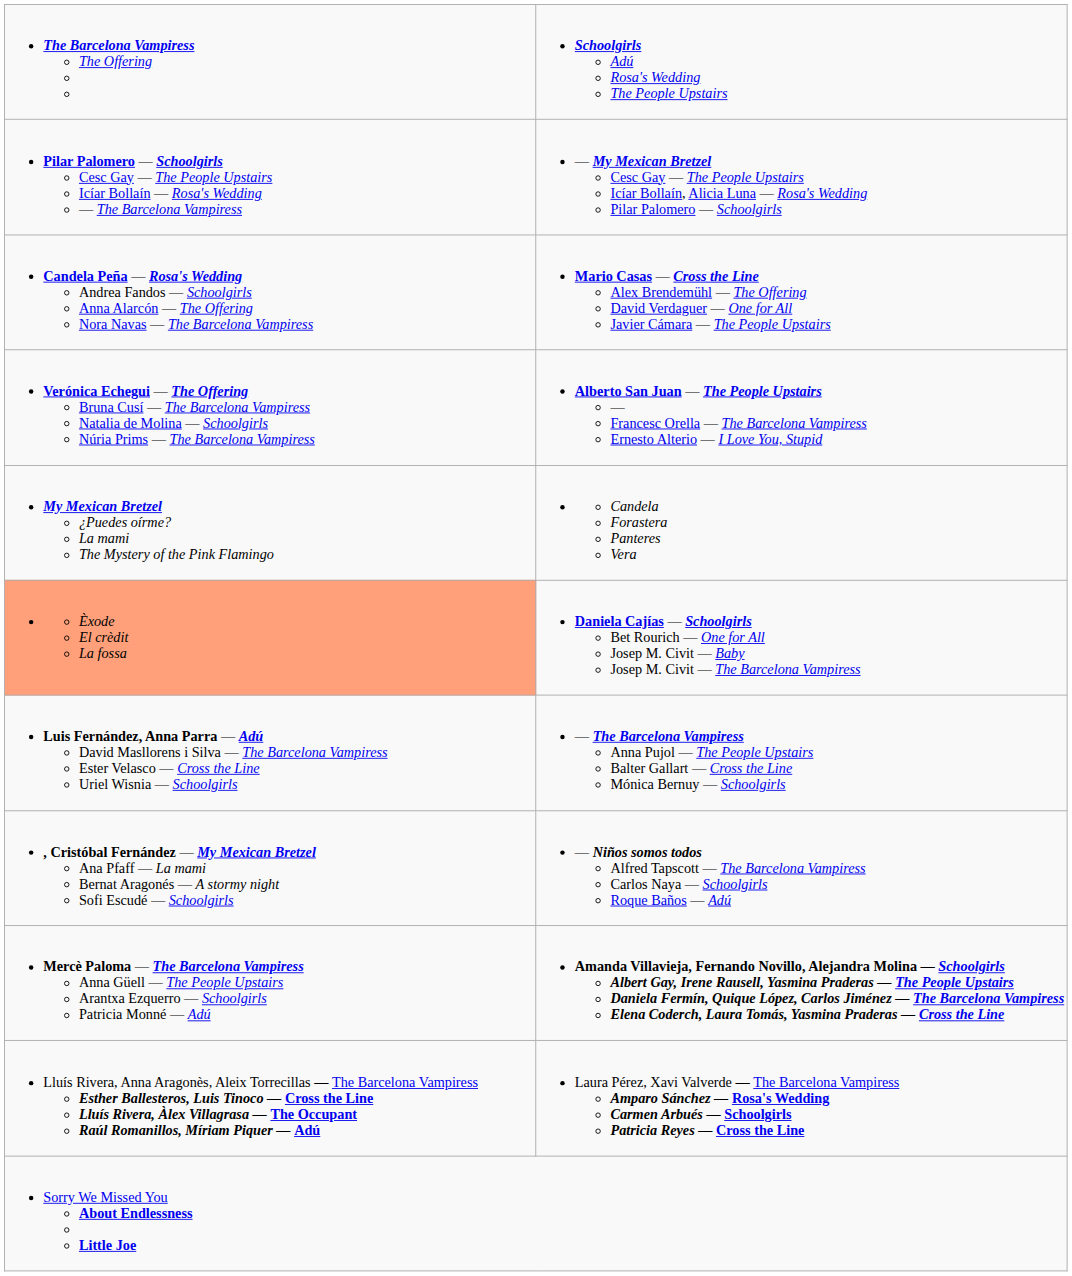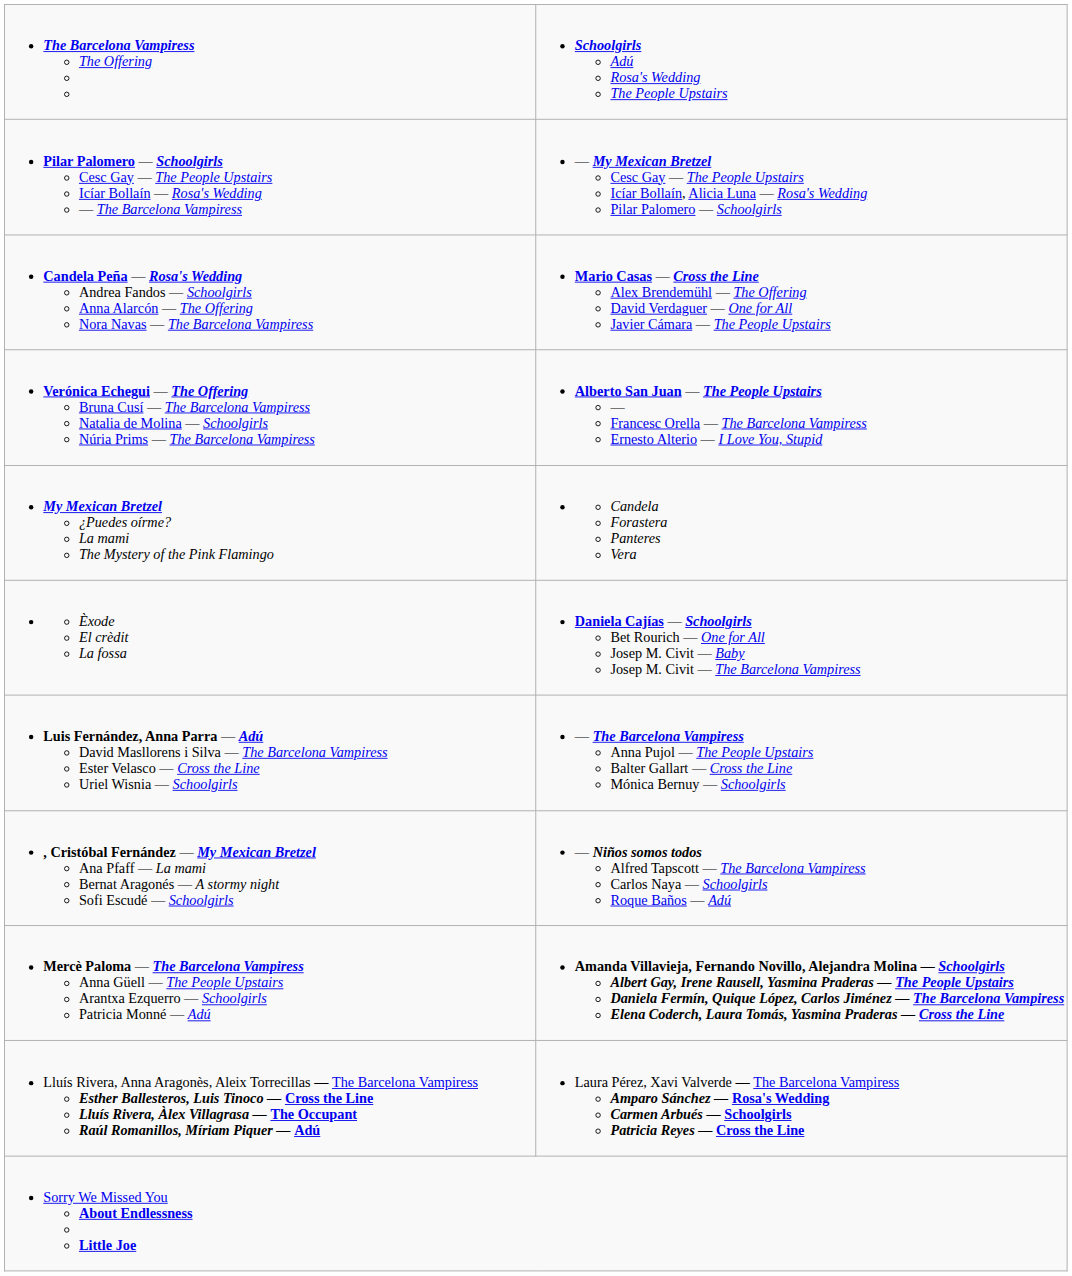(270, 638) lightsalmon background -> (270, 638) no background
